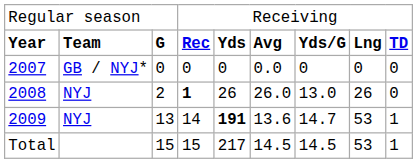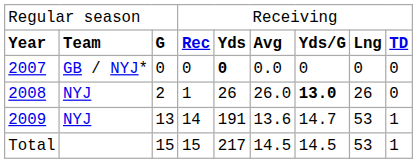(222, 69) normal -> (222, 69) bold
(187, 94) bold -> (187, 94) normal
(318, 94) normal -> (318, 94) bold
(232, 120) bold -> (232, 120) normal
